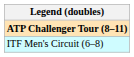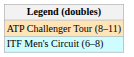(67, 28) bold -> (64, 28) normal
